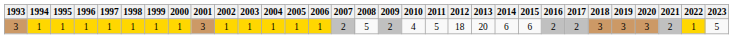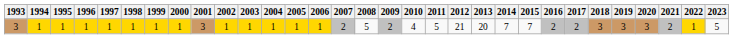(460, 26) 18 -> (460, 26) 21
(506, 26) 6 -> (506, 26) 7
(530, 26) 6 -> (530, 26) 7
